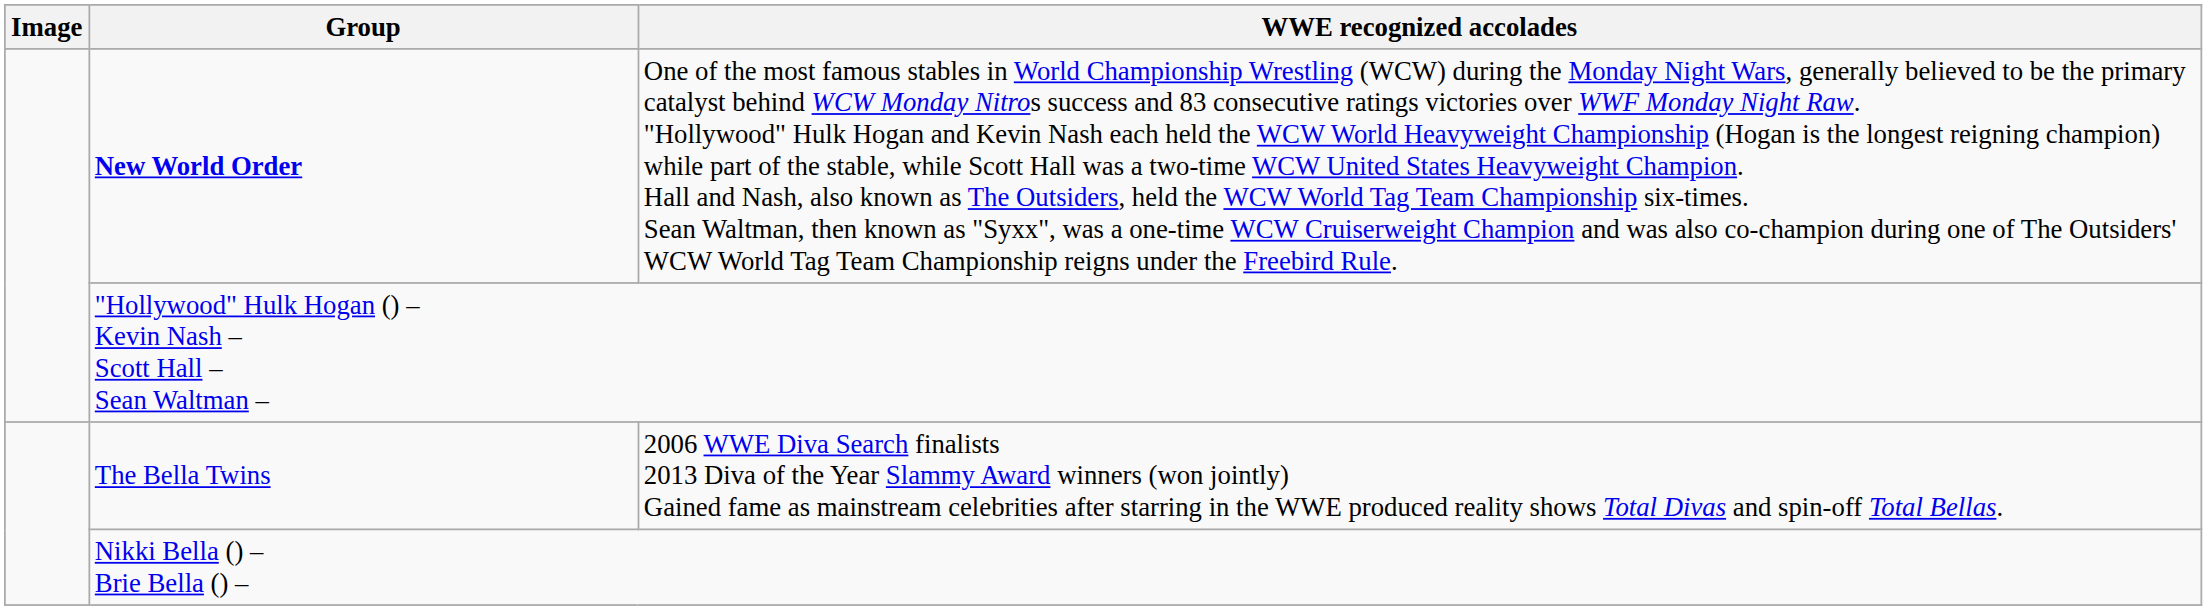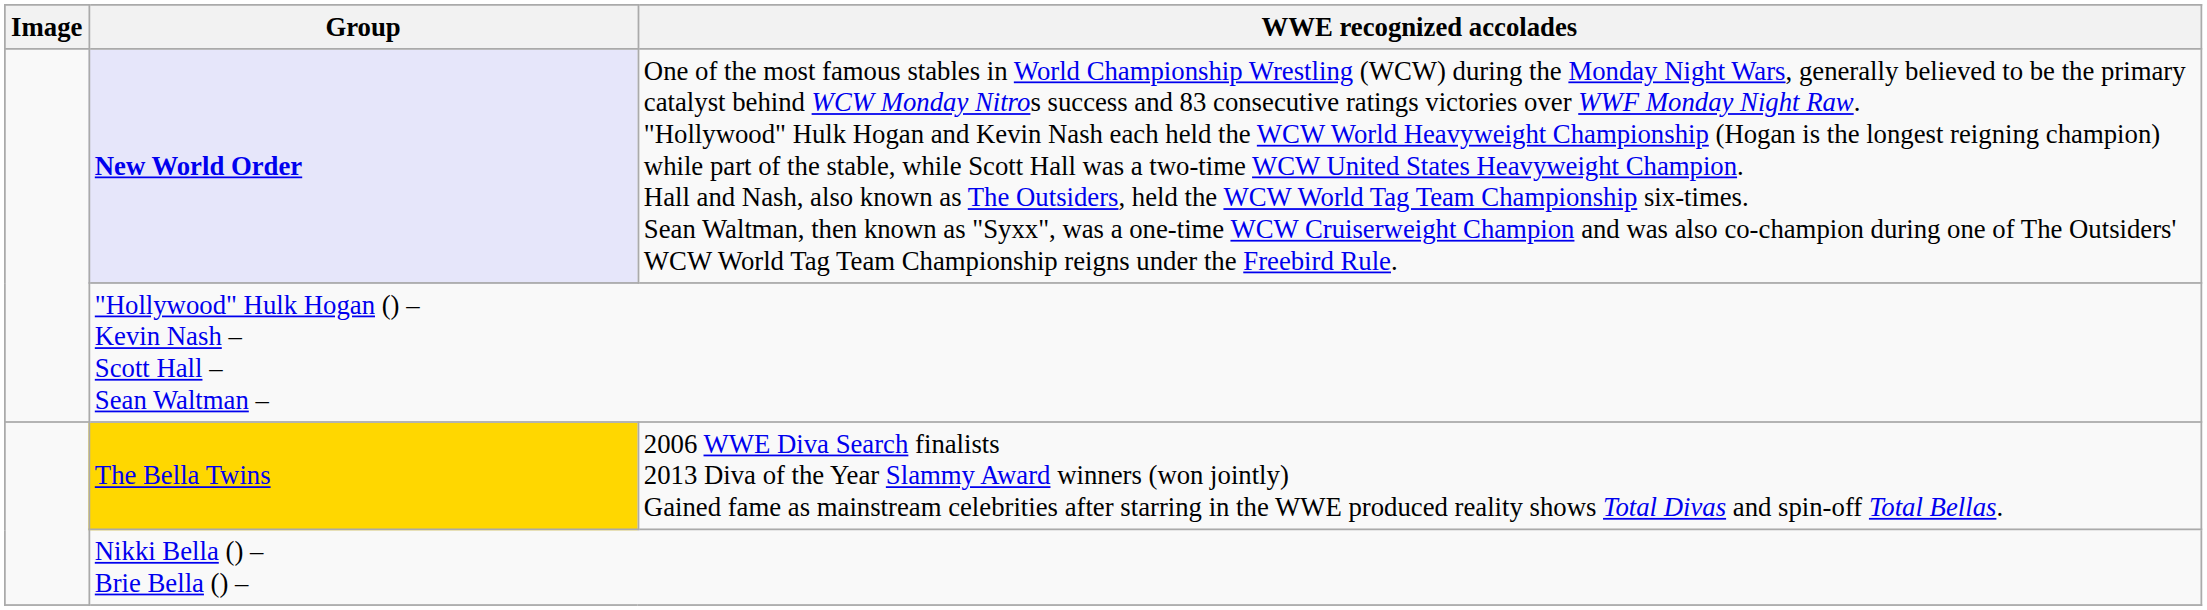(199, 165) no background -> (199, 165) lavender background
(183, 475) no background -> (183, 475) gold background
